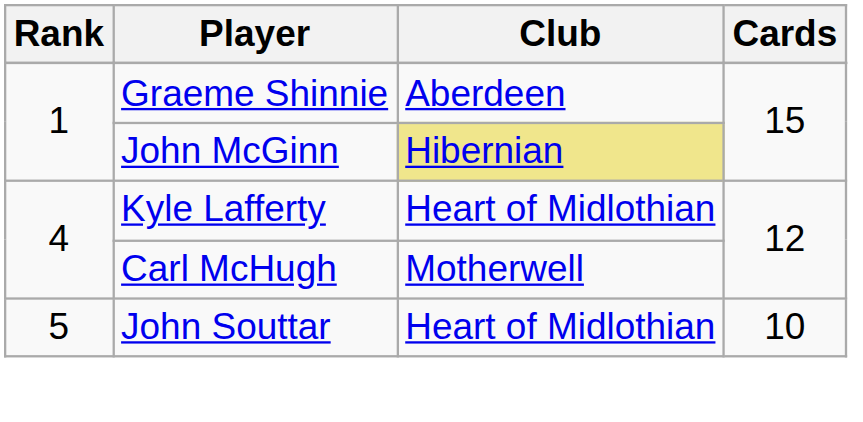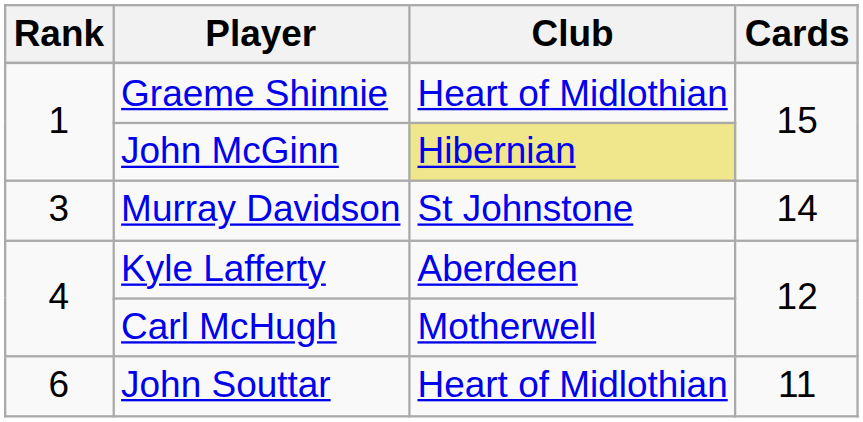(485, 92) Aberdeen -> (573, 92) Heart of Midlothian
+ row: (261, 209)
(560, 209) Heart of Midlothian -> (498, 268) Aberdeen
(59, 326) 5 -> (59, 385) 6
(785, 326) 10 -> (797, 385) 11
